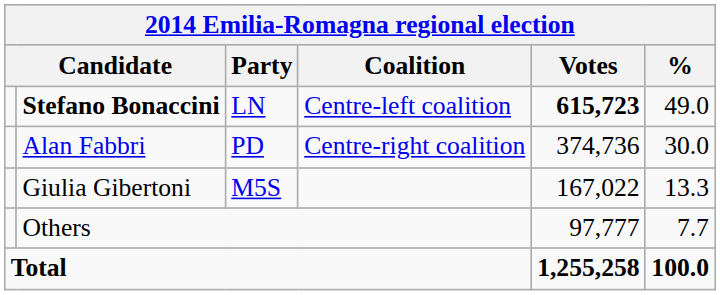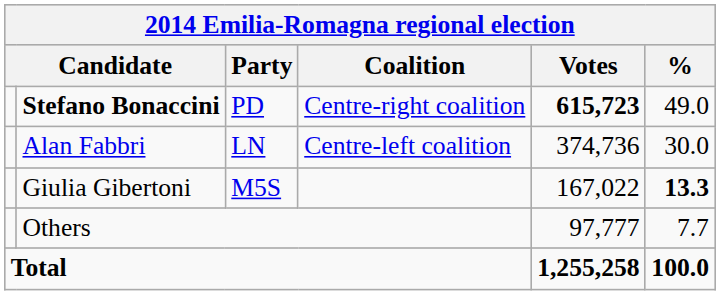(248, 106) LN -> (248, 106) PD
(408, 106) Centre-left coalition -> (415, 106) Centre-right coalition
(248, 146) PD -> (248, 146) LN
(415, 146) Centre-right coalition -> (408, 146) Centre-left coalition
(687, 187) normal -> (687, 187) bold
